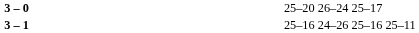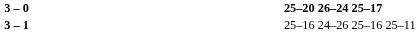(333, 8) normal -> (333, 8) bold
